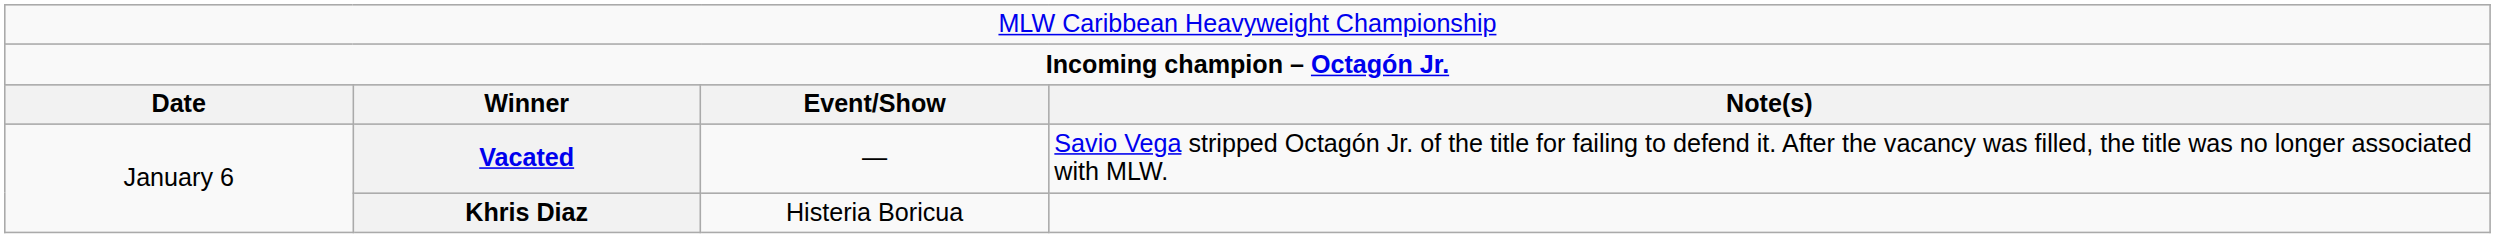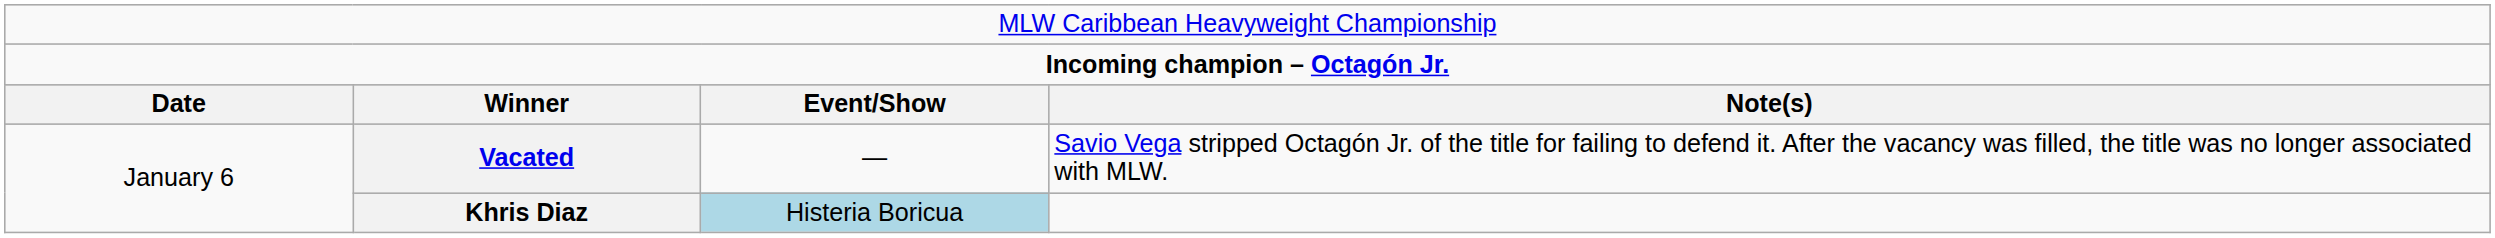(875, 212) no background -> (875, 212) lightblue background
